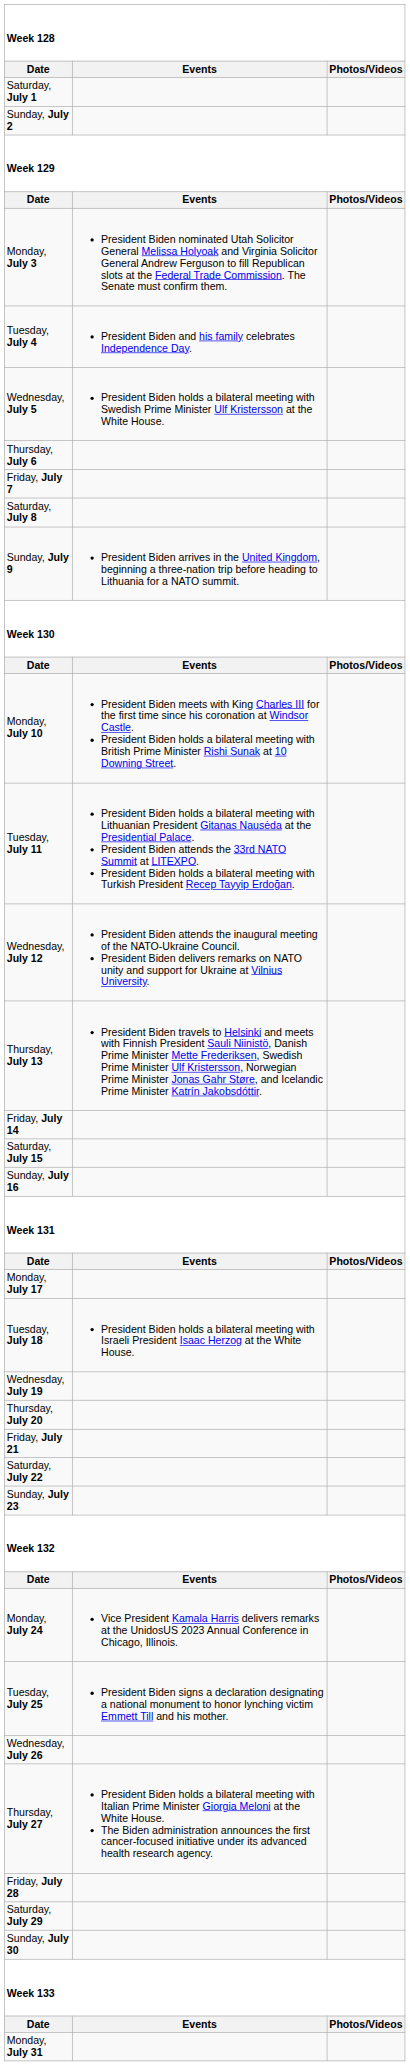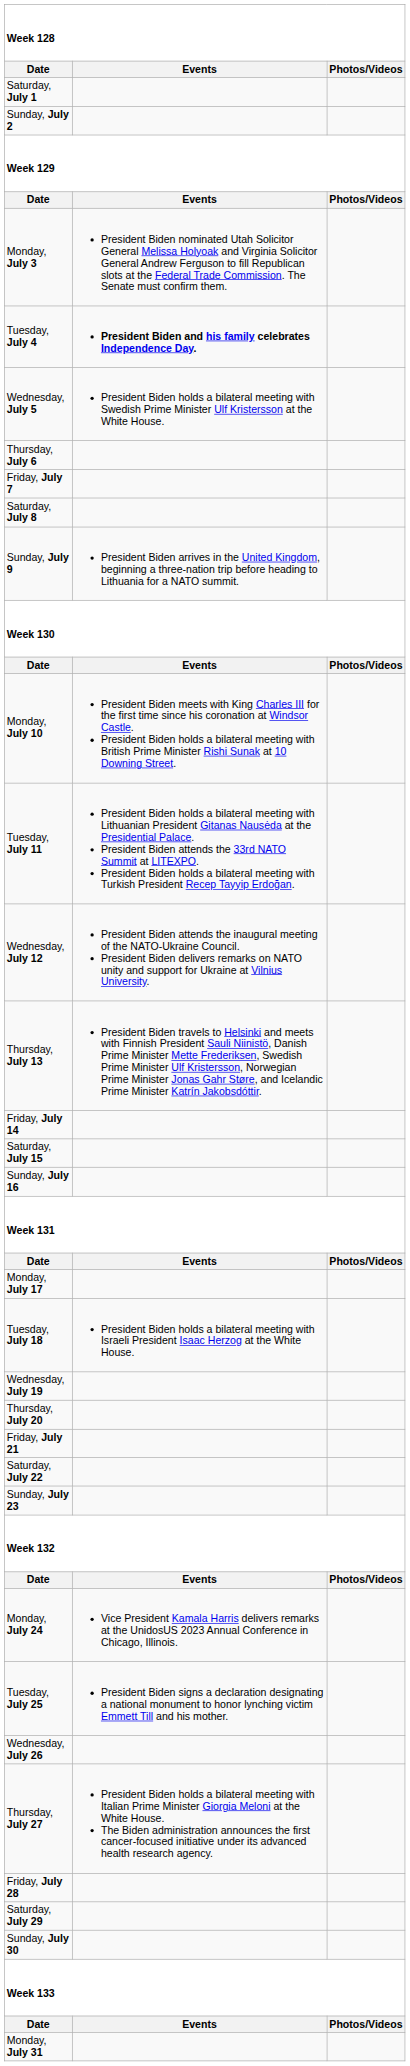(200, 342) normal -> (200, 342) bold
